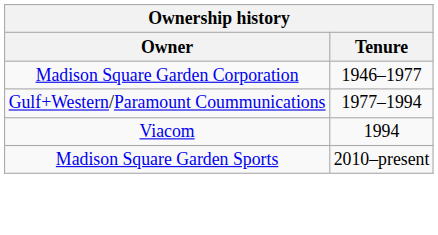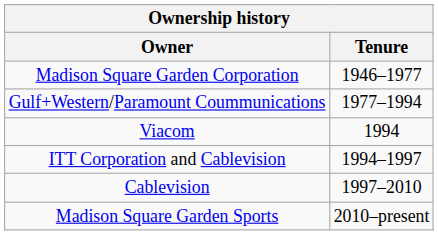+ row: (167, 159)
+ row: (167, 187)
